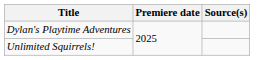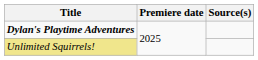(69, 30) normal -> (71, 30) bold
(51, 47) no background -> (51, 47) khaki background
